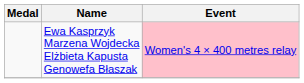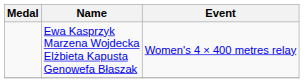(220, 50) pink background -> (220, 50) no background
